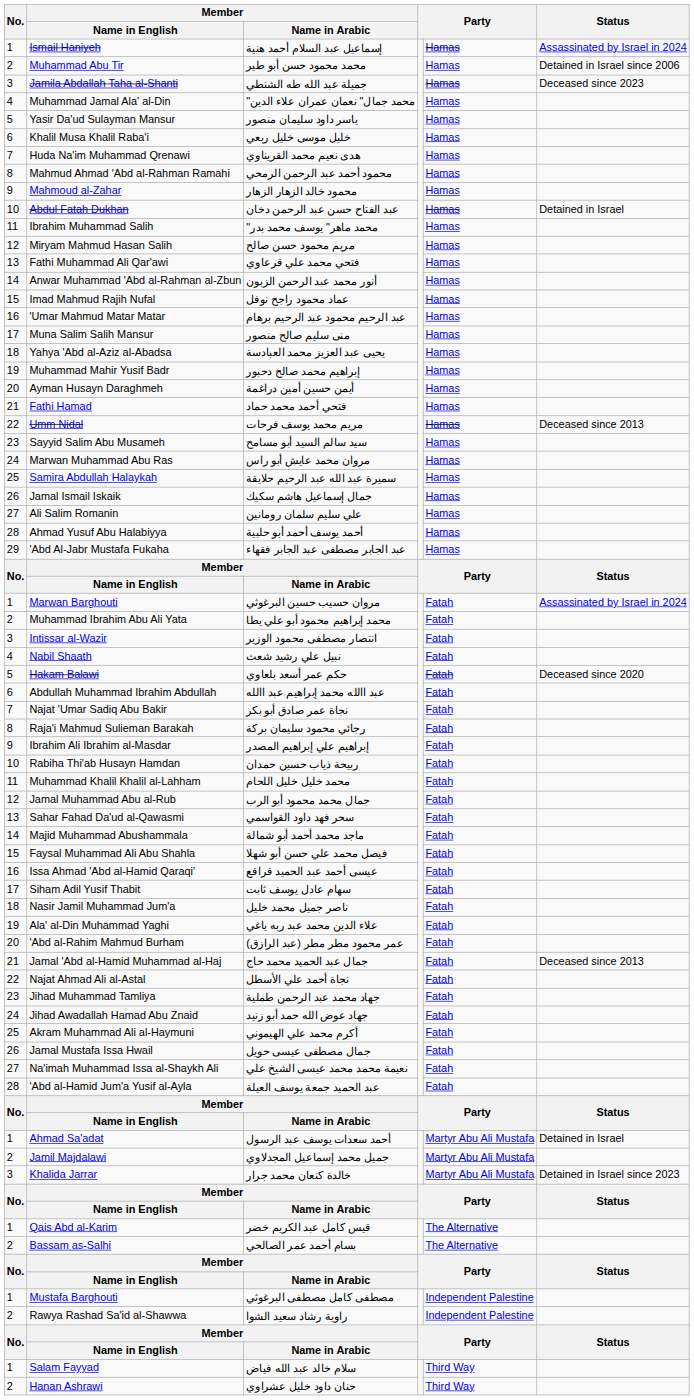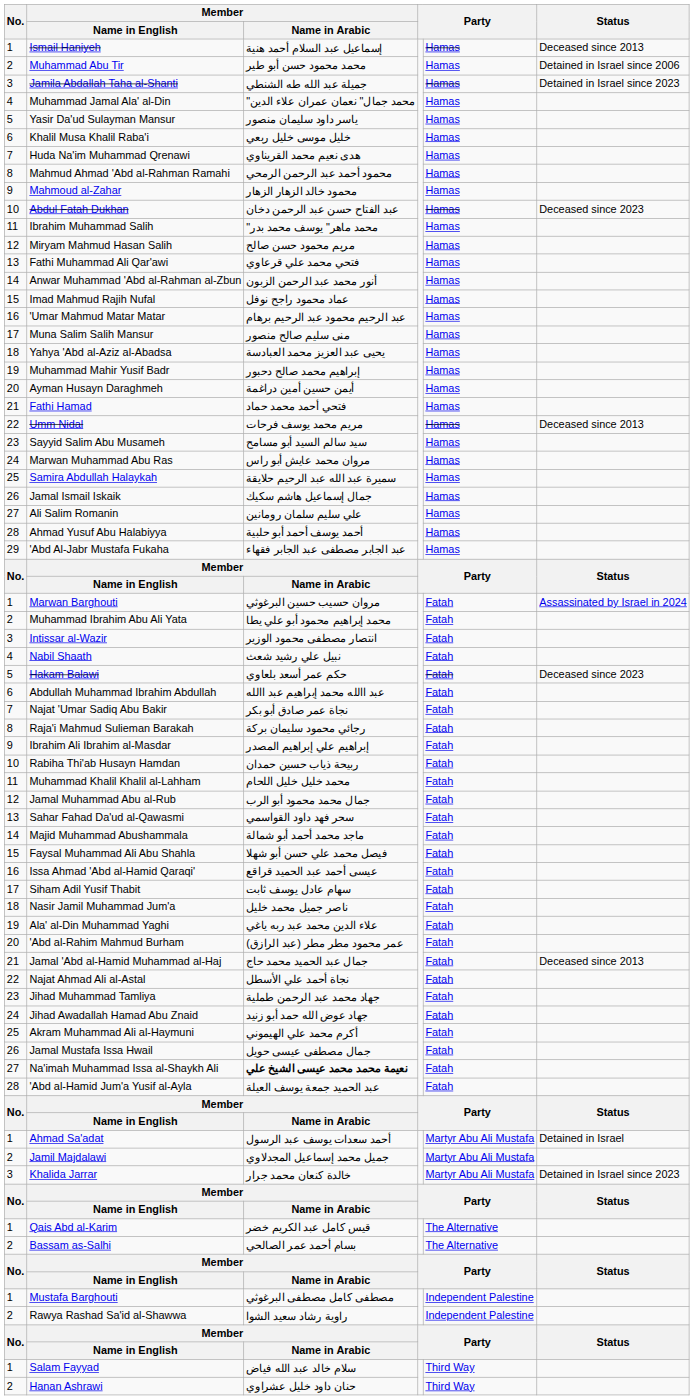(613, 47) Assassinated by Israel in 2024 -> (592, 47) Deceased since 2013
(592, 83) Deceased since 2023 -> (609, 83) Detained in Israel since 2023
(582, 209) Detained in Israel -> (592, 209) Deceased since 2023
(592, 674) Deceased since 2020 -> (592, 674) Deceased since 2023
(327, 1069) normal -> (327, 1069) bold
